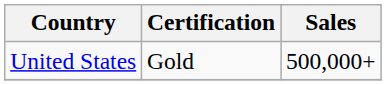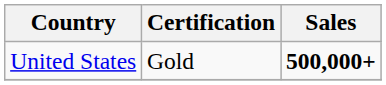(331, 60) normal -> (331, 60) bold
